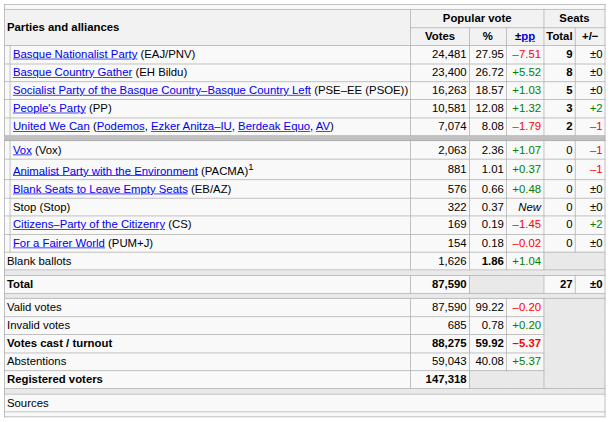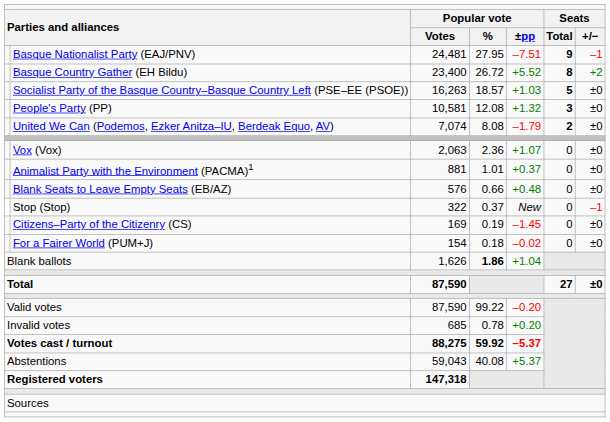(596, 54) ±0 -> (596, 54) –1
(596, 72) ±0 -> (596, 72) +2
(596, 108) +2 -> (596, 108) ±0
(596, 126) –1 -> (596, 126) ±0
(596, 150) –1 -> (596, 150) ±0
(596, 169) –1 -> (596, 169) ±0
(596, 207) ±0 -> (596, 207) –1
(596, 225) +2 -> (596, 225) ±0
